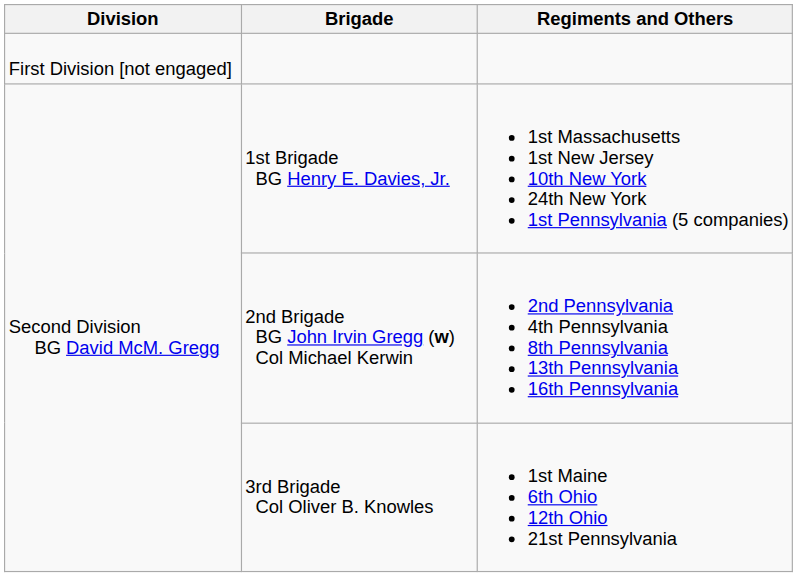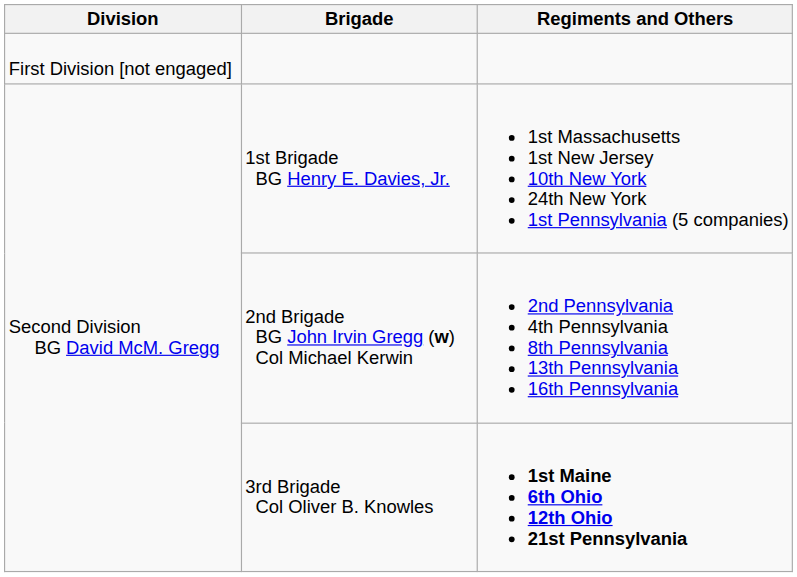(635, 507) normal -> (635, 507) bold
